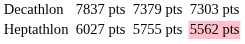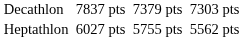(215, 29) pink background -> (215, 29) no background
